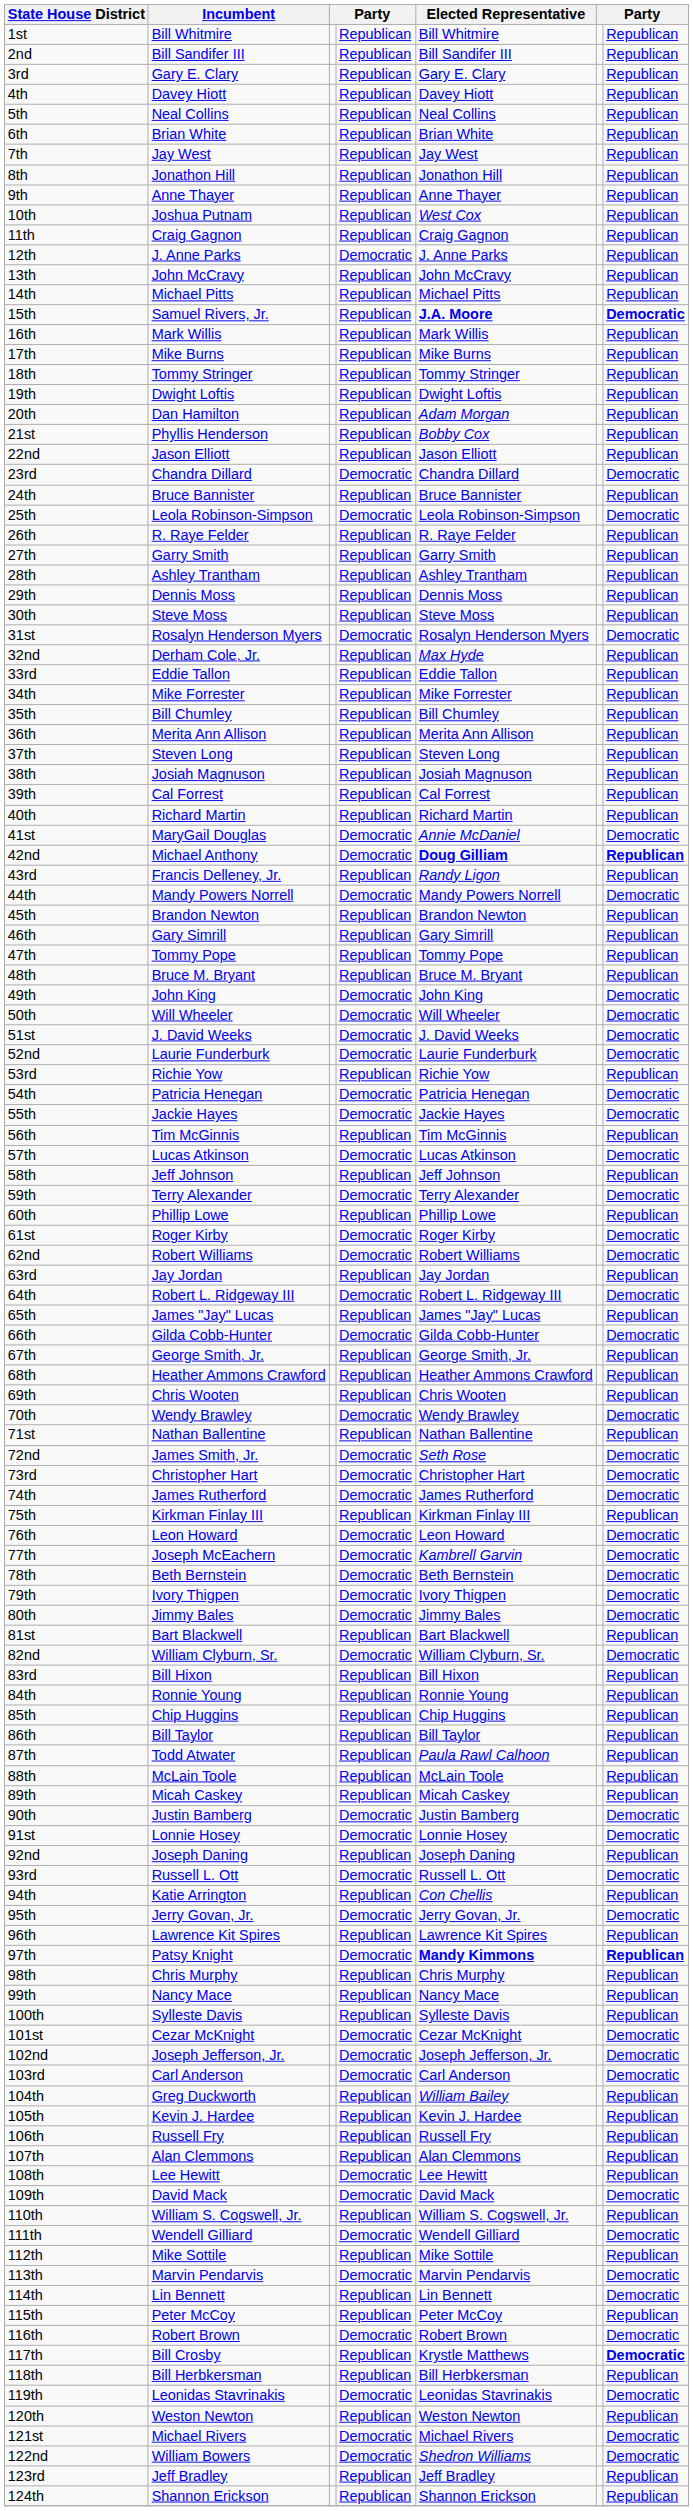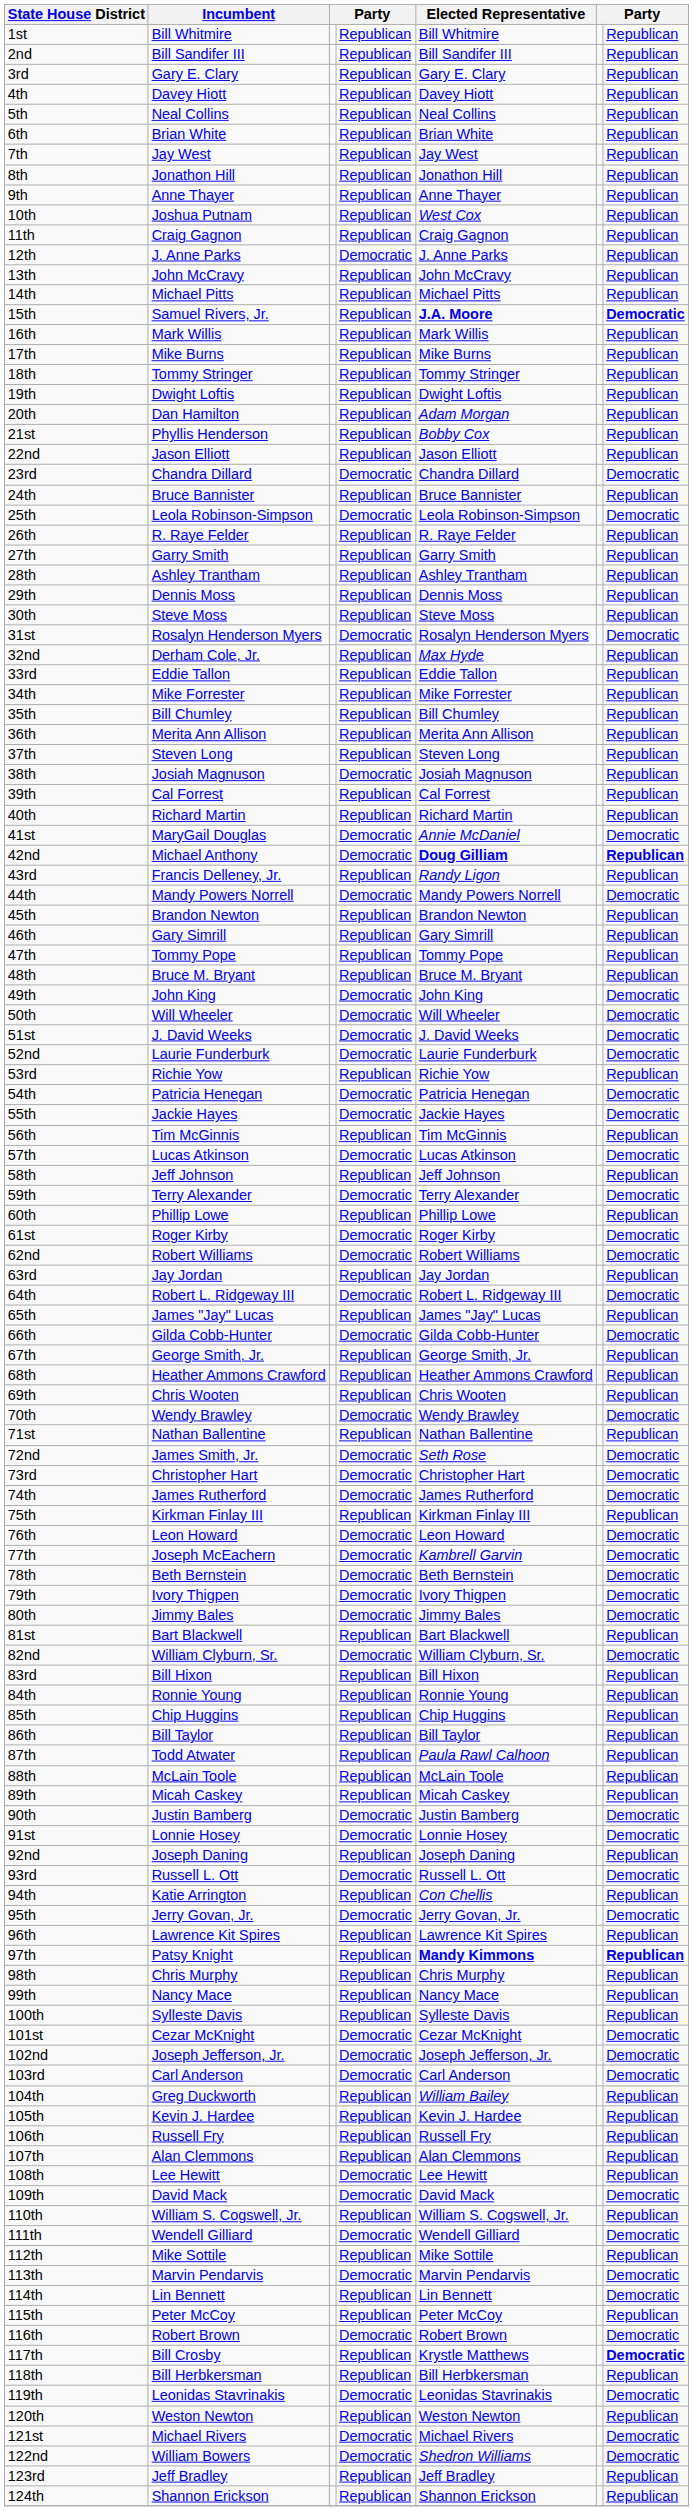(375, 775) Republican -> (376, 775) Democratic
(376, 1955) Democratic -> (375, 1955) Republican
